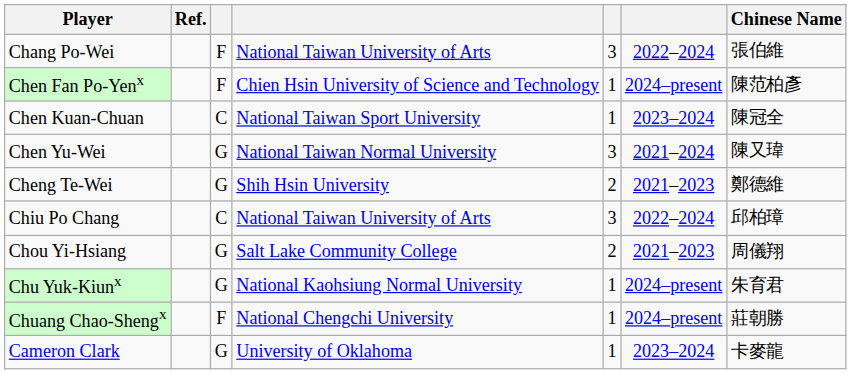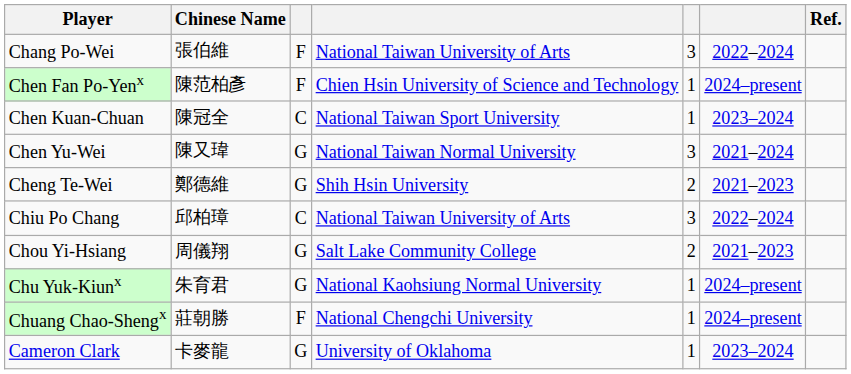columns swapped: (786, 19) <-> (191, 19)
